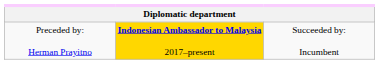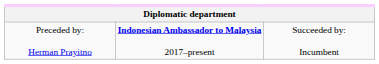(190, 40) gold background -> (190, 40) no background
